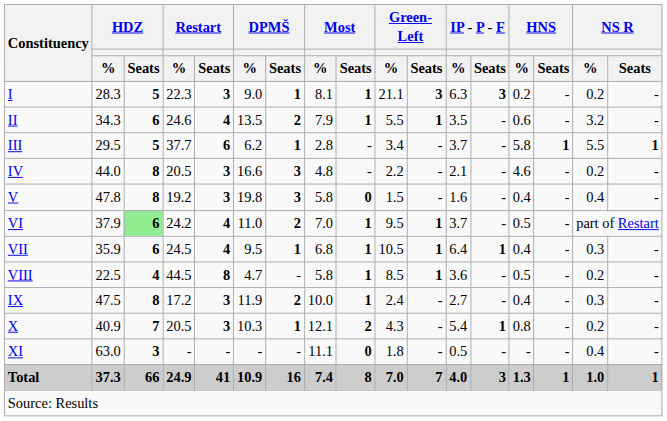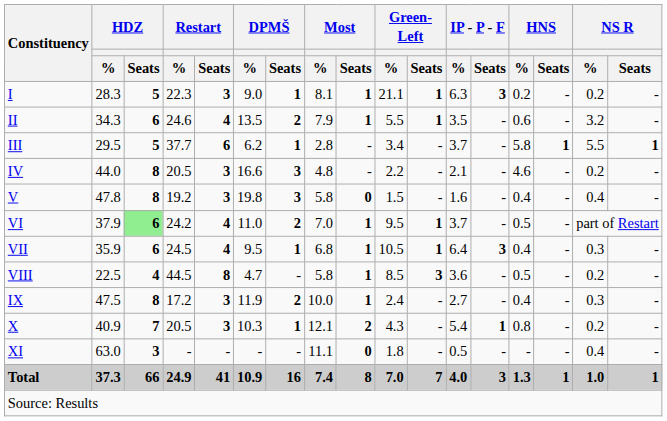(439, 94) 3 -> (439, 94) 1
(502, 248) 1 -> (502, 248) 3
(439, 274) 1 -> (439, 274) 3
